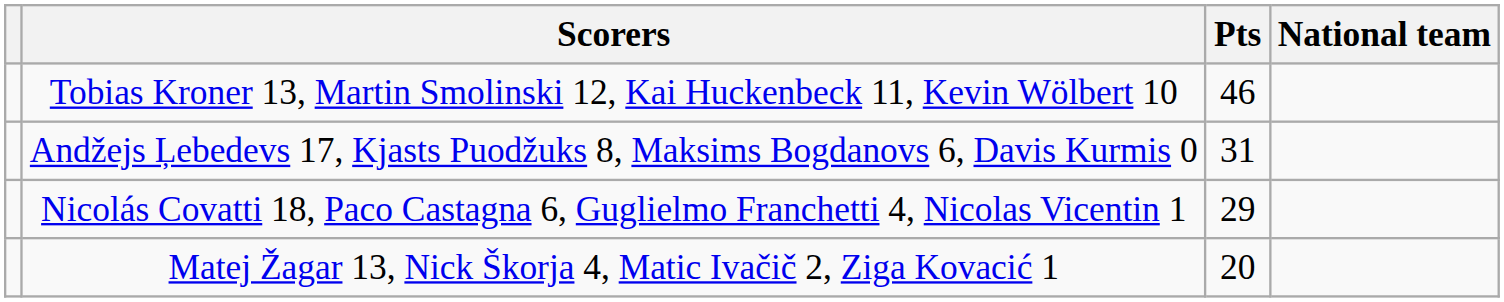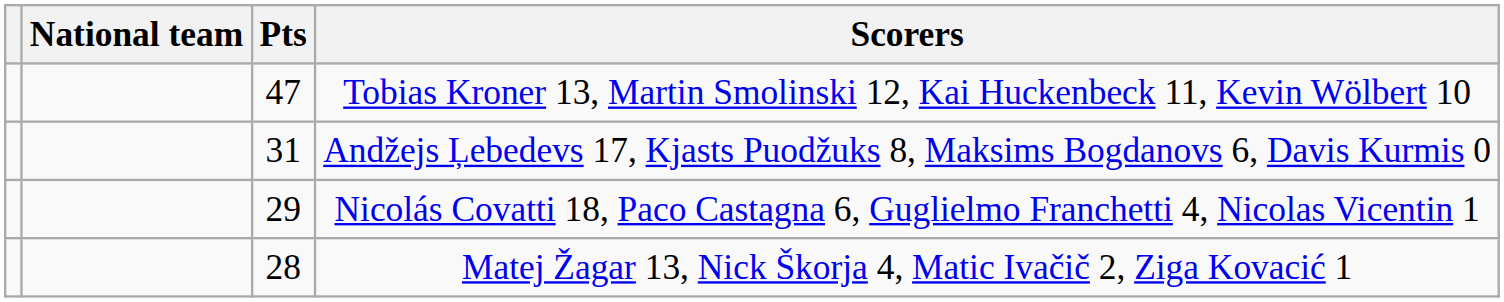columns swapped: (1384, 33) <-> (614, 33)
(1238, 92) 46 -> (283, 92) 47
(1238, 267) 20 -> (283, 267) 28
